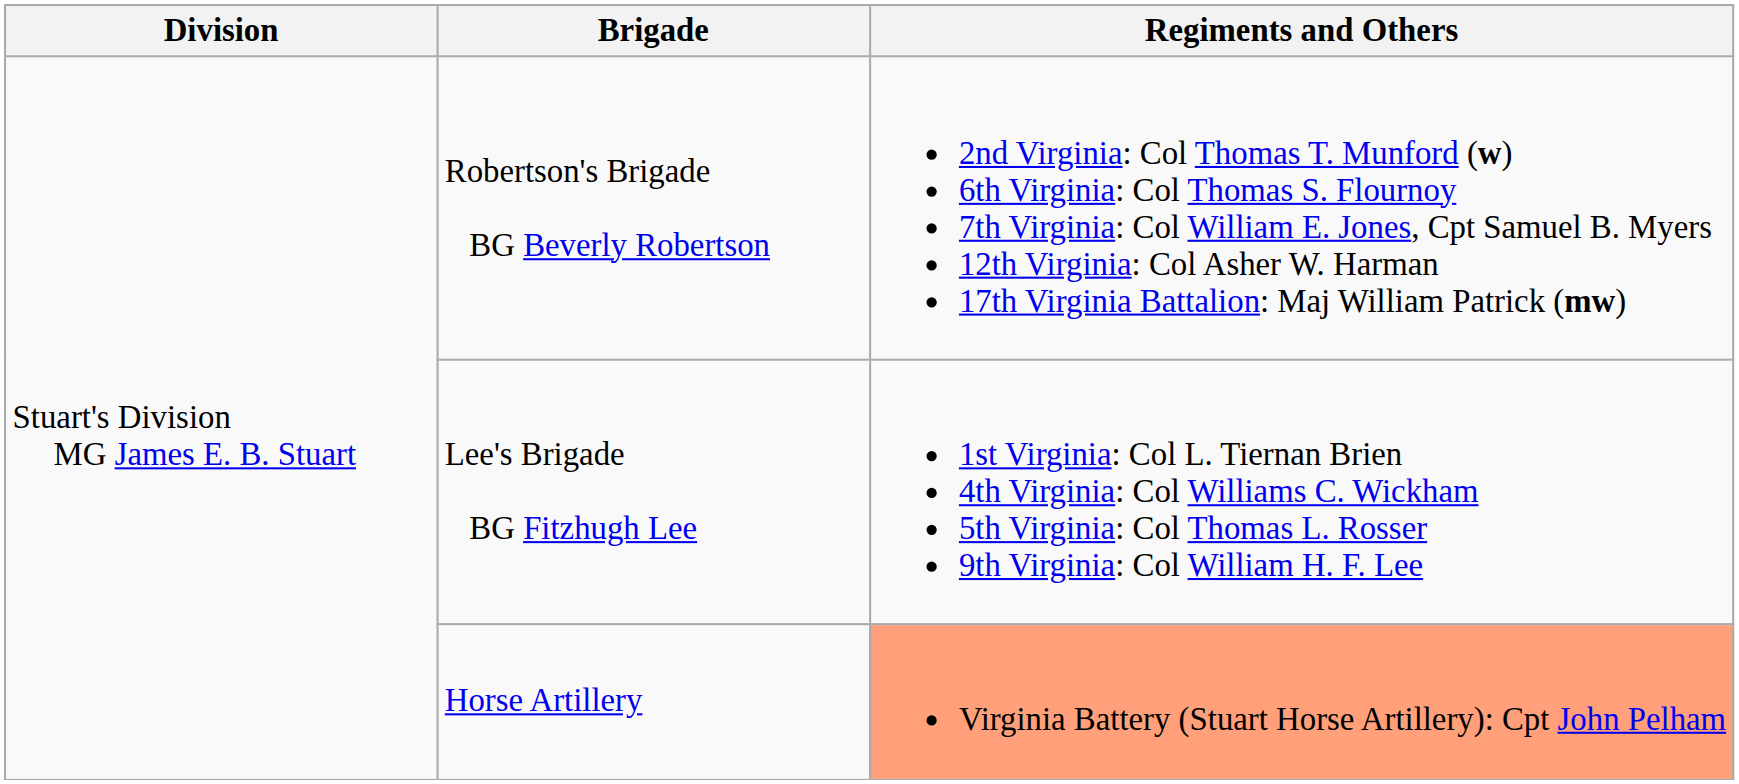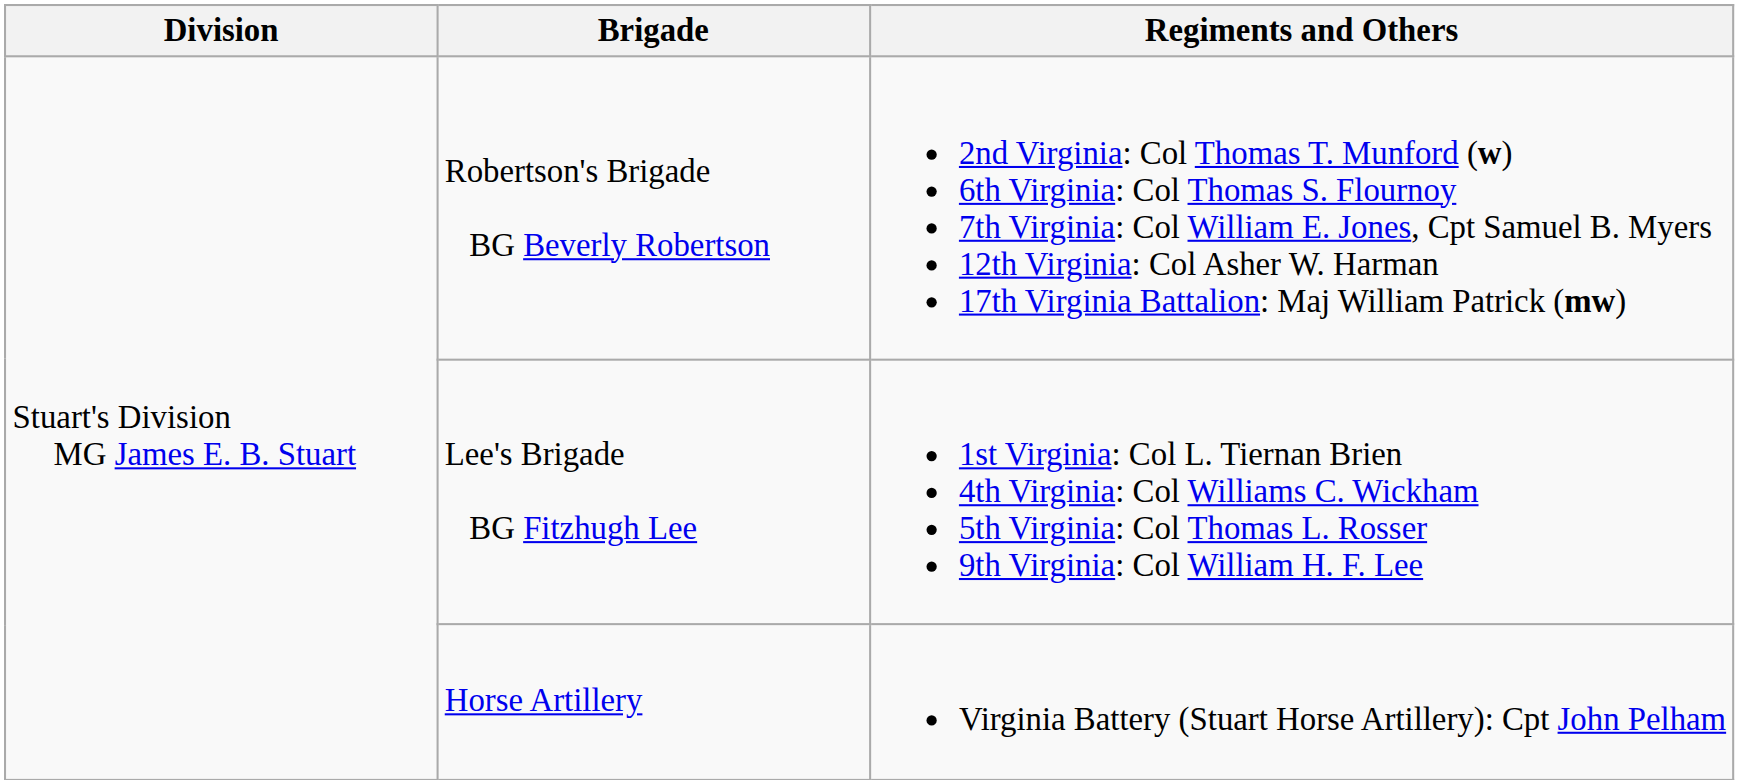(1302, 720) lightsalmon background -> (1302, 720) no background
